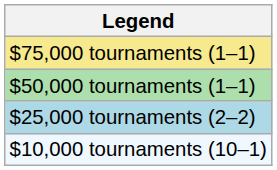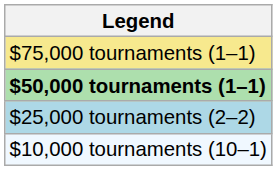(133, 85) normal -> (138, 85) bold
